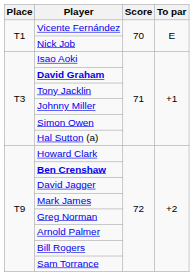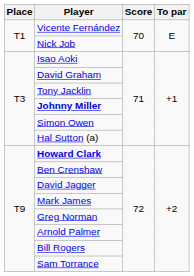(71, 75) bold -> (69, 75) normal
(66, 106) normal -> (69, 106) bold
(67, 153) normal -> (69, 153) bold
(72, 169) bold -> (70, 169) normal
